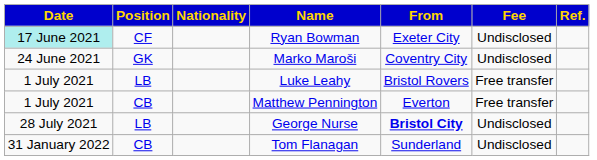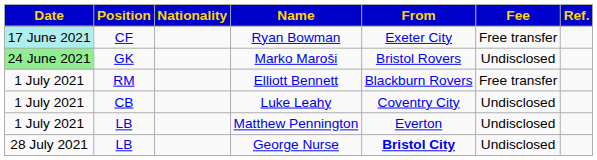(514, 37) Undisclosed -> (518, 37) Free transfer
(59, 59) no background -> (49, 59) lightgreen background
(426, 59) Coventry City -> (419, 59) Bristol Rovers
+ row: (296, 81)
(143, 81) LB -> (124, 102) CB
(426, 81) Bristol Rovers -> (419, 102) Coventry City
(514, 81) Free transfer -> (518, 102) Undisclosed
(143, 102) CB -> (124, 124) LB
(514, 102) Free transfer -> (518, 124) Undisclosed
- row: (315, 145)
